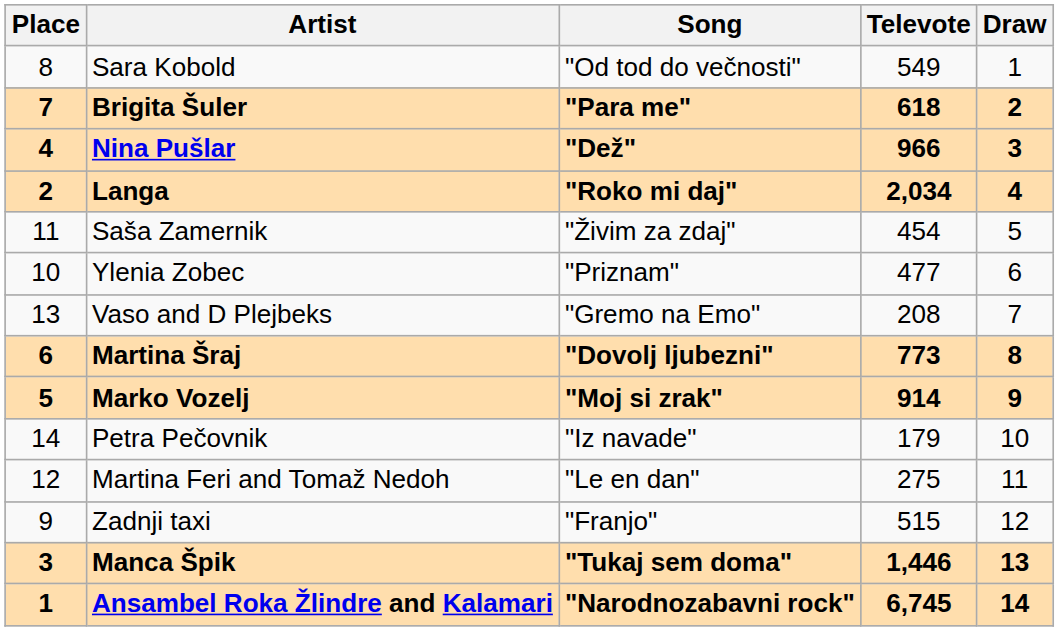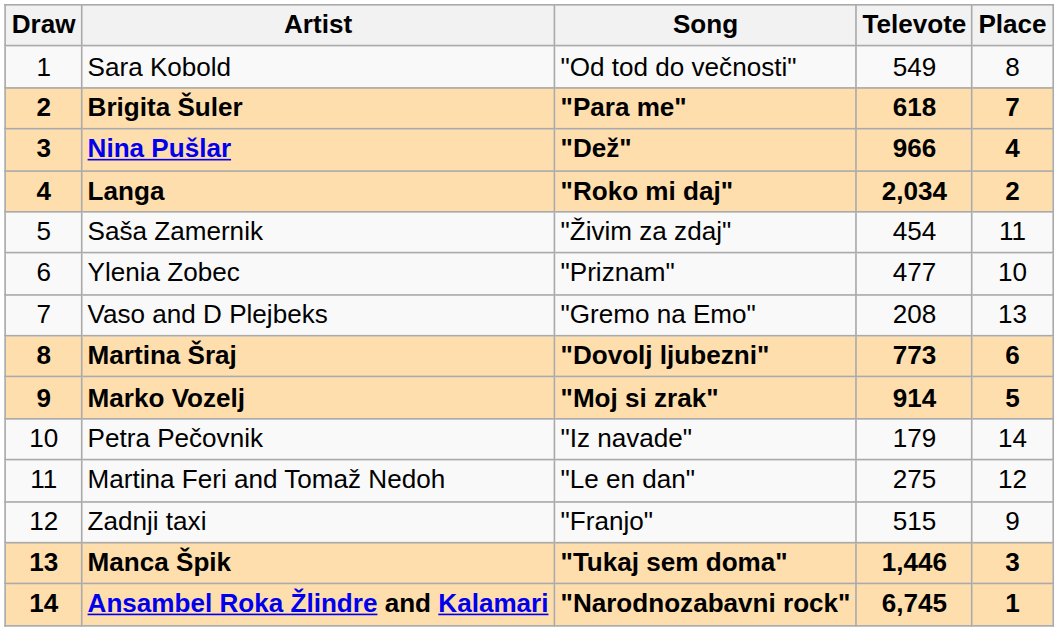columns swapped: (1015, 25) <-> (46, 25)
